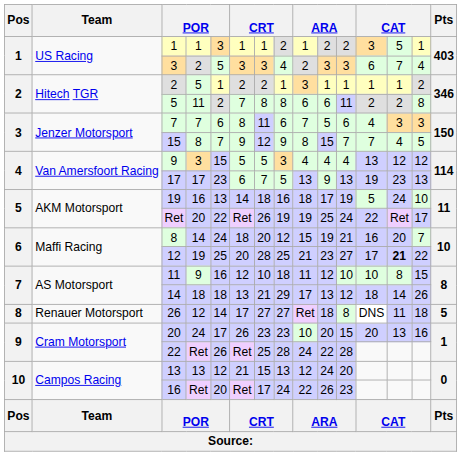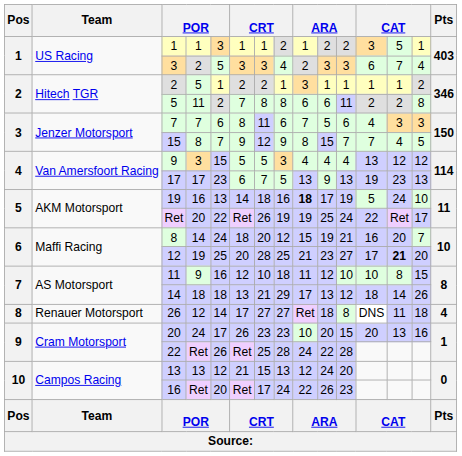(305, 199) normal -> (305, 199) bold
(421, 256) 22 -> (421, 256) 20
(444, 313) 5 -> (444, 313) 4
